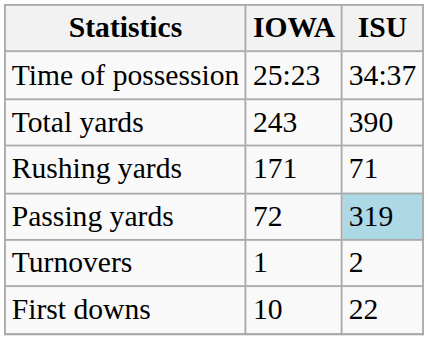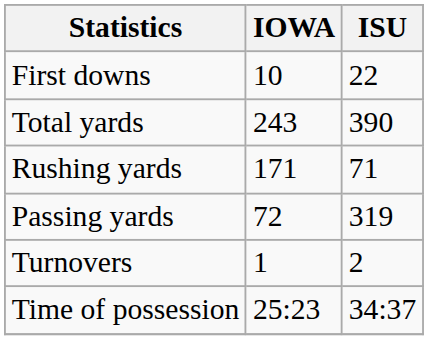rows swapped: (81, 309) <-> (126, 74)
(371, 215) lightblue background -> (371, 215) no background
